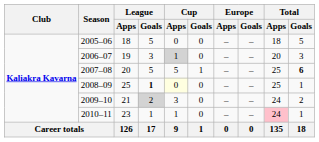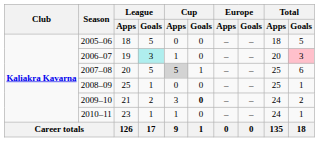(151, 56) no background -> (151, 56) paleturquoise background
(176, 56) lightgrey background -> (176, 56) no background
(301, 56) no background -> (301, 56) pink background
(176, 71) no background -> (176, 71) lightgrey background
(301, 71) bold -> (301, 71) normal
(151, 85) bold -> (151, 85) normal
(176, 85) lightyellow background -> (176, 85) no background
(151, 100) lightgrey background -> (151, 100) no background
(201, 100) normal -> (201, 100) bold
(276, 115) pink background -> (276, 115) no background
